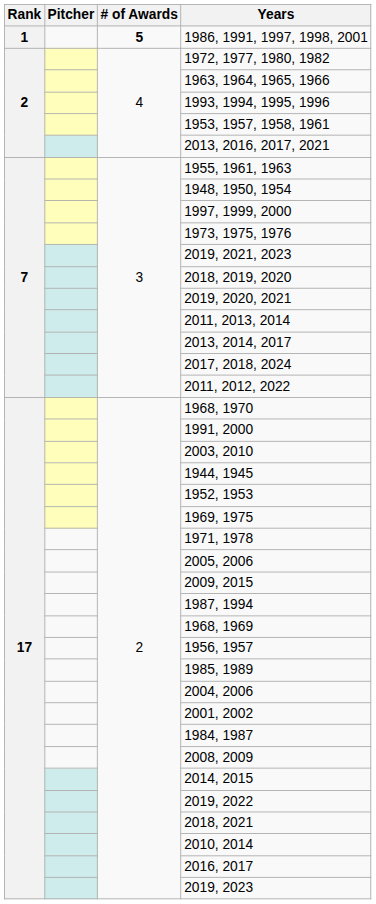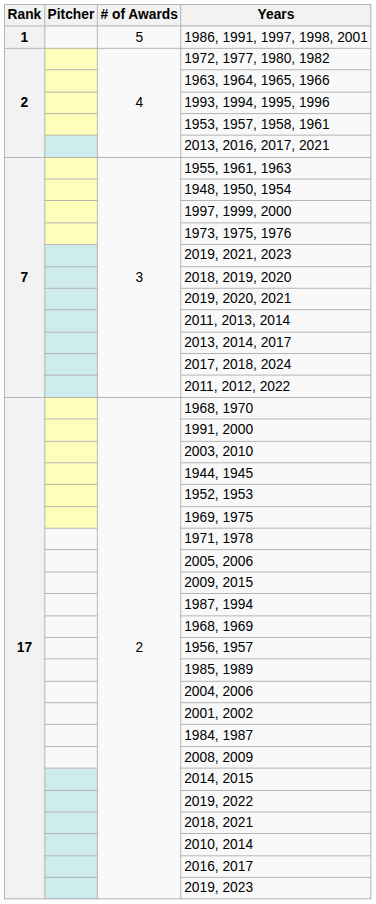(139, 37) bold -> (139, 37) normal
